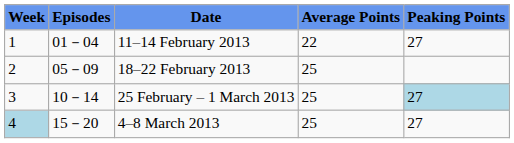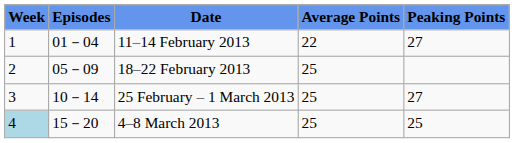(415, 96) lightblue background -> (415, 96) no background
(415, 124) 27 -> (415, 124) 25
